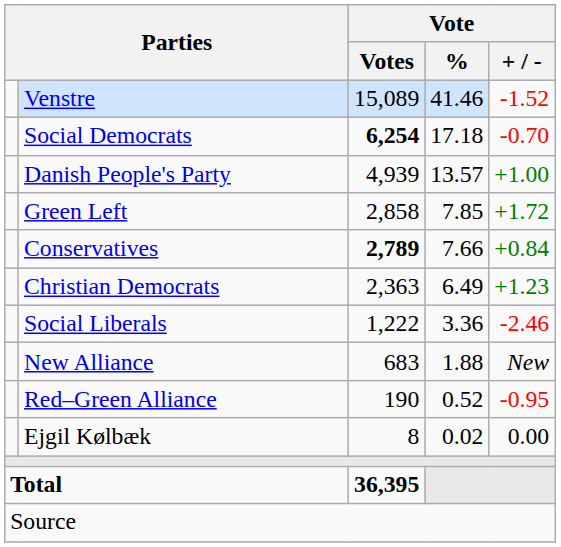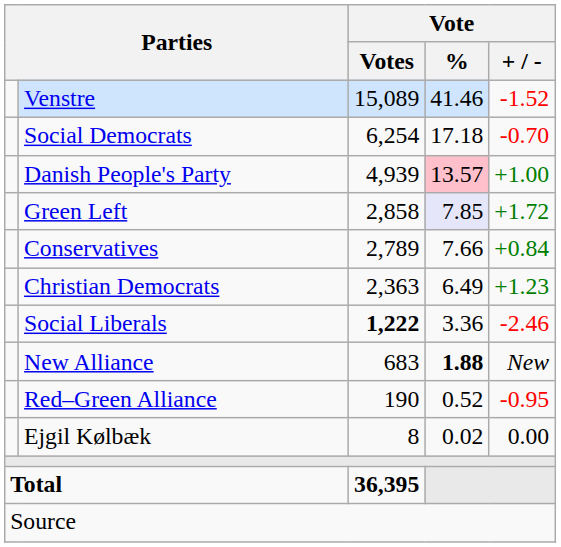(393, 135) bold -> (393, 135) normal
(457, 173) no background -> (457, 173) pink background
(463, 211) no background -> (463, 211) lavender background
(393, 248) bold -> (393, 248) normal
(393, 323) normal -> (393, 323) bold
(463, 361) normal -> (463, 361) bold
